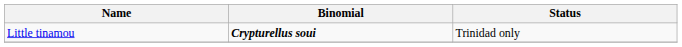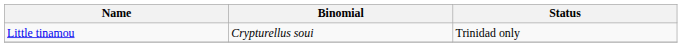(274, 32) bold -> (272, 32) normal
